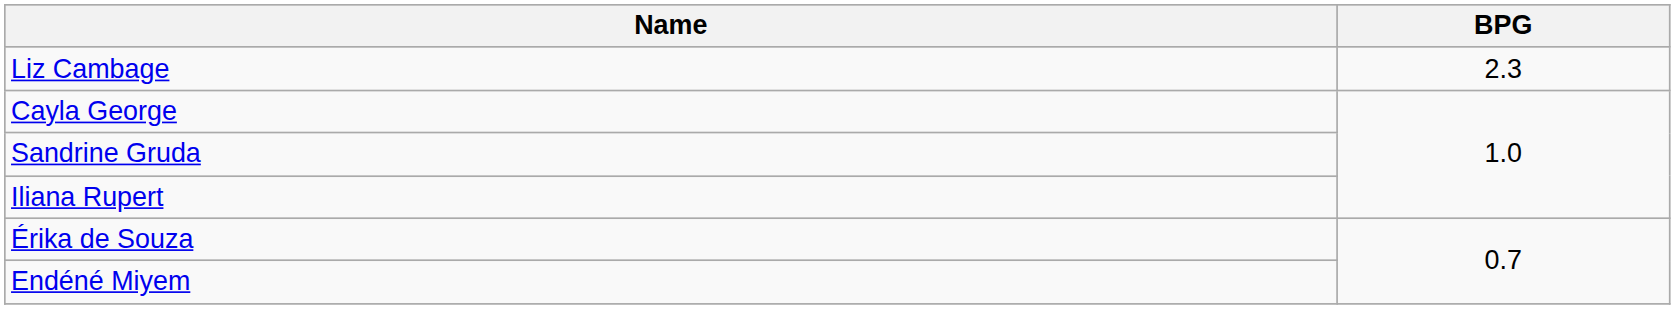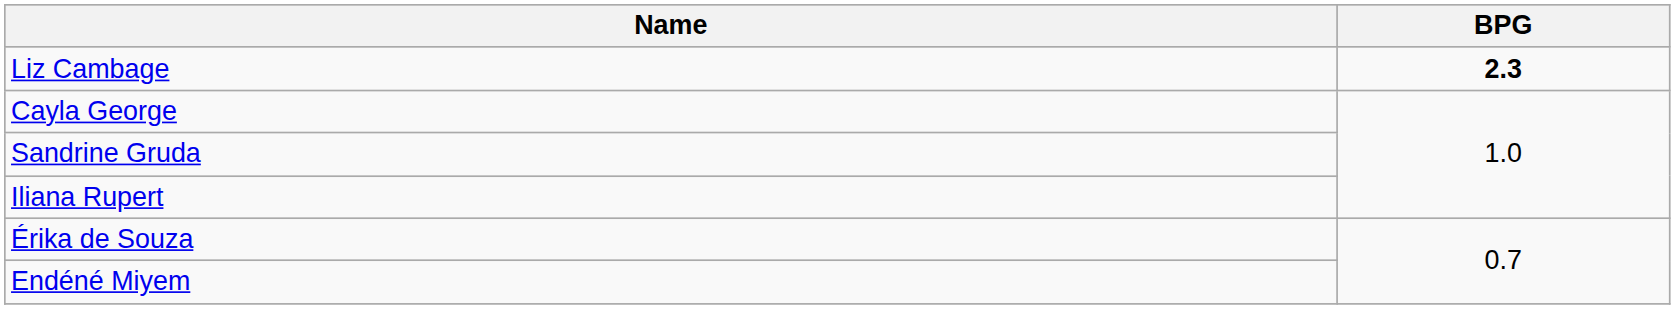(1503, 68) normal -> (1503, 68) bold
